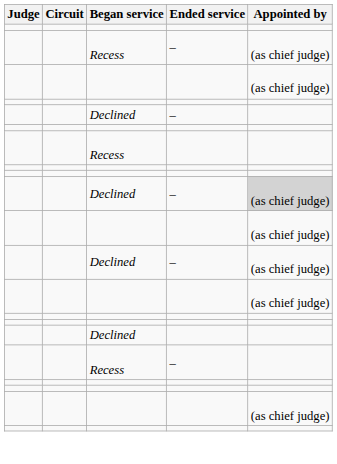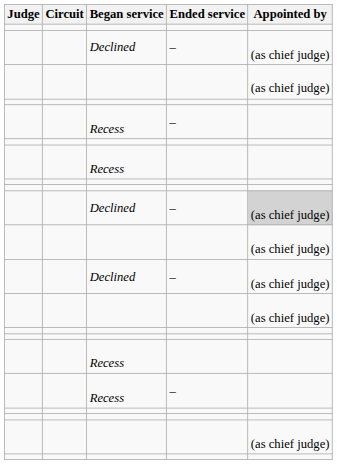(107, 54) Recess -> (112, 47) Declined
(112, 114) Declined -> (107, 128) Recess
(112, 335) Declined -> (107, 363) Recess
